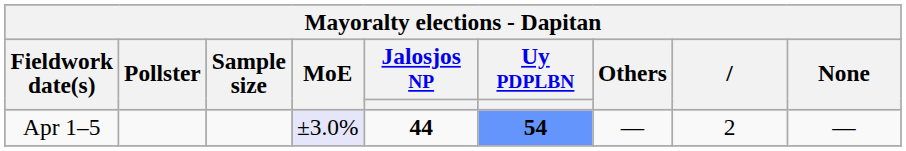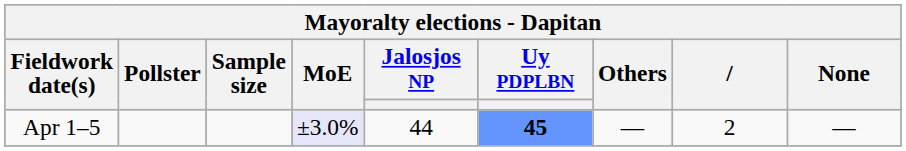(421, 127) bold -> (421, 127) normal
(535, 127) 54 -> (535, 127) 45
